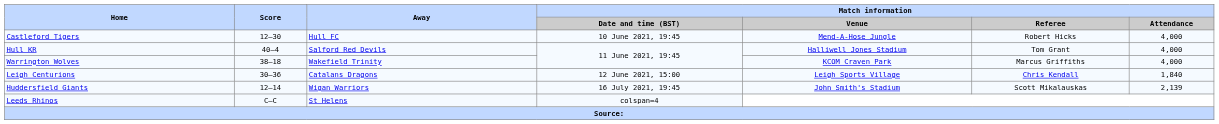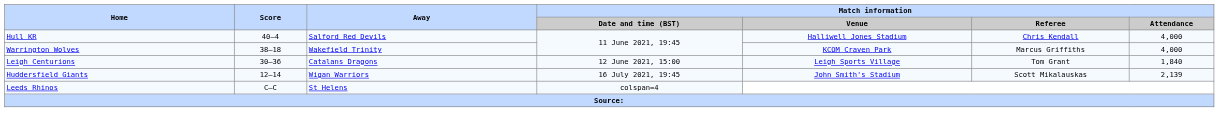- row: (43, 36)
(1051, 49) Tom Grant -> (1051, 36) Chris Kendall
(1051, 75) Chris Kendall -> (1051, 62) Tom Grant
